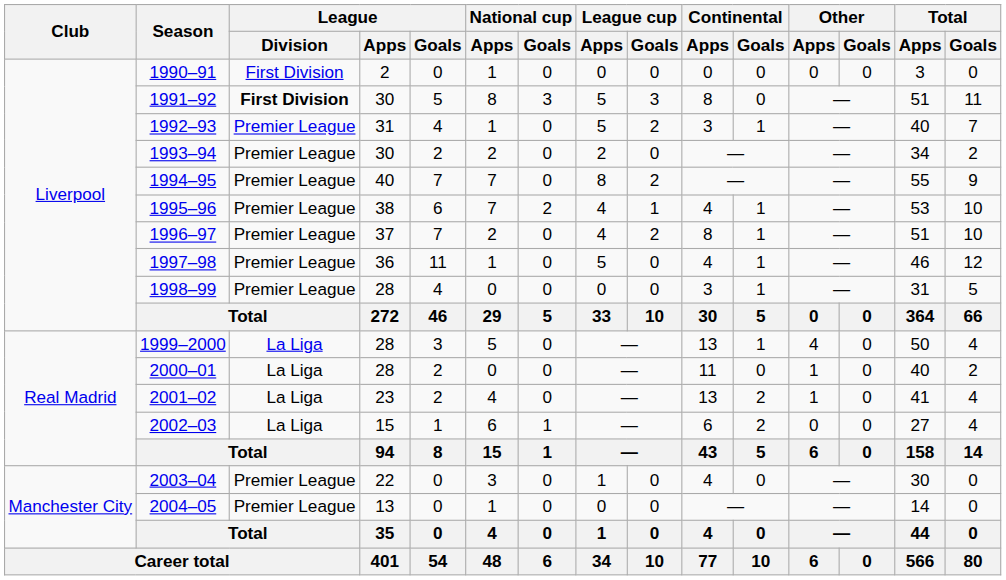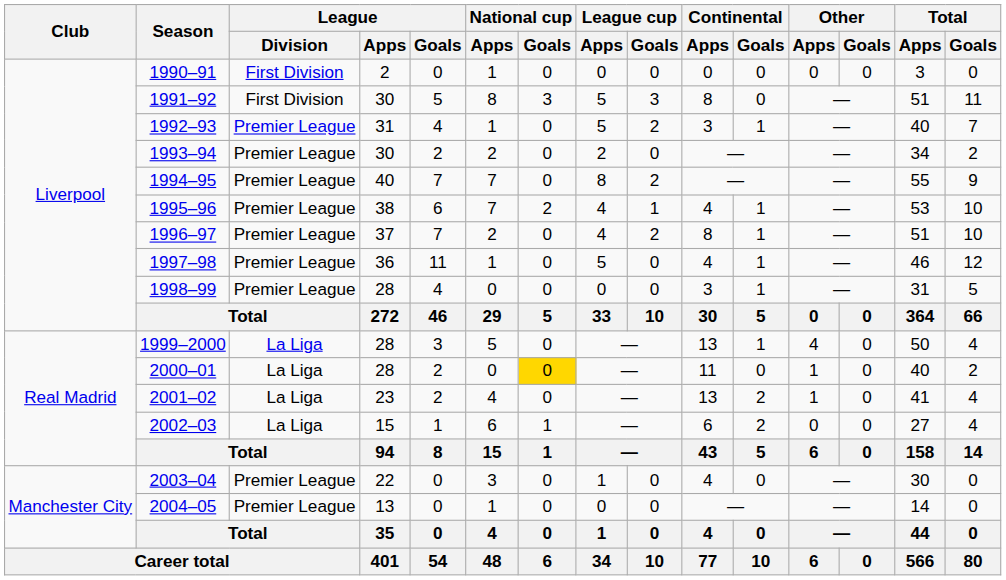(295, 99) bold -> (295, 99) normal
(547, 371) no background -> (547, 371) gold background
